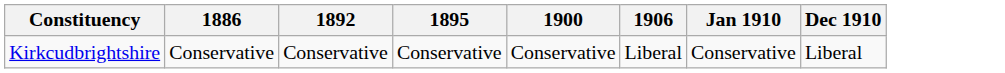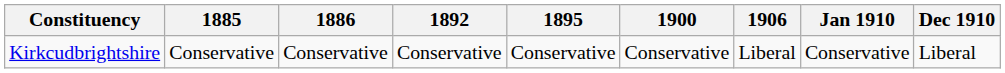+ column: (222, 20)
